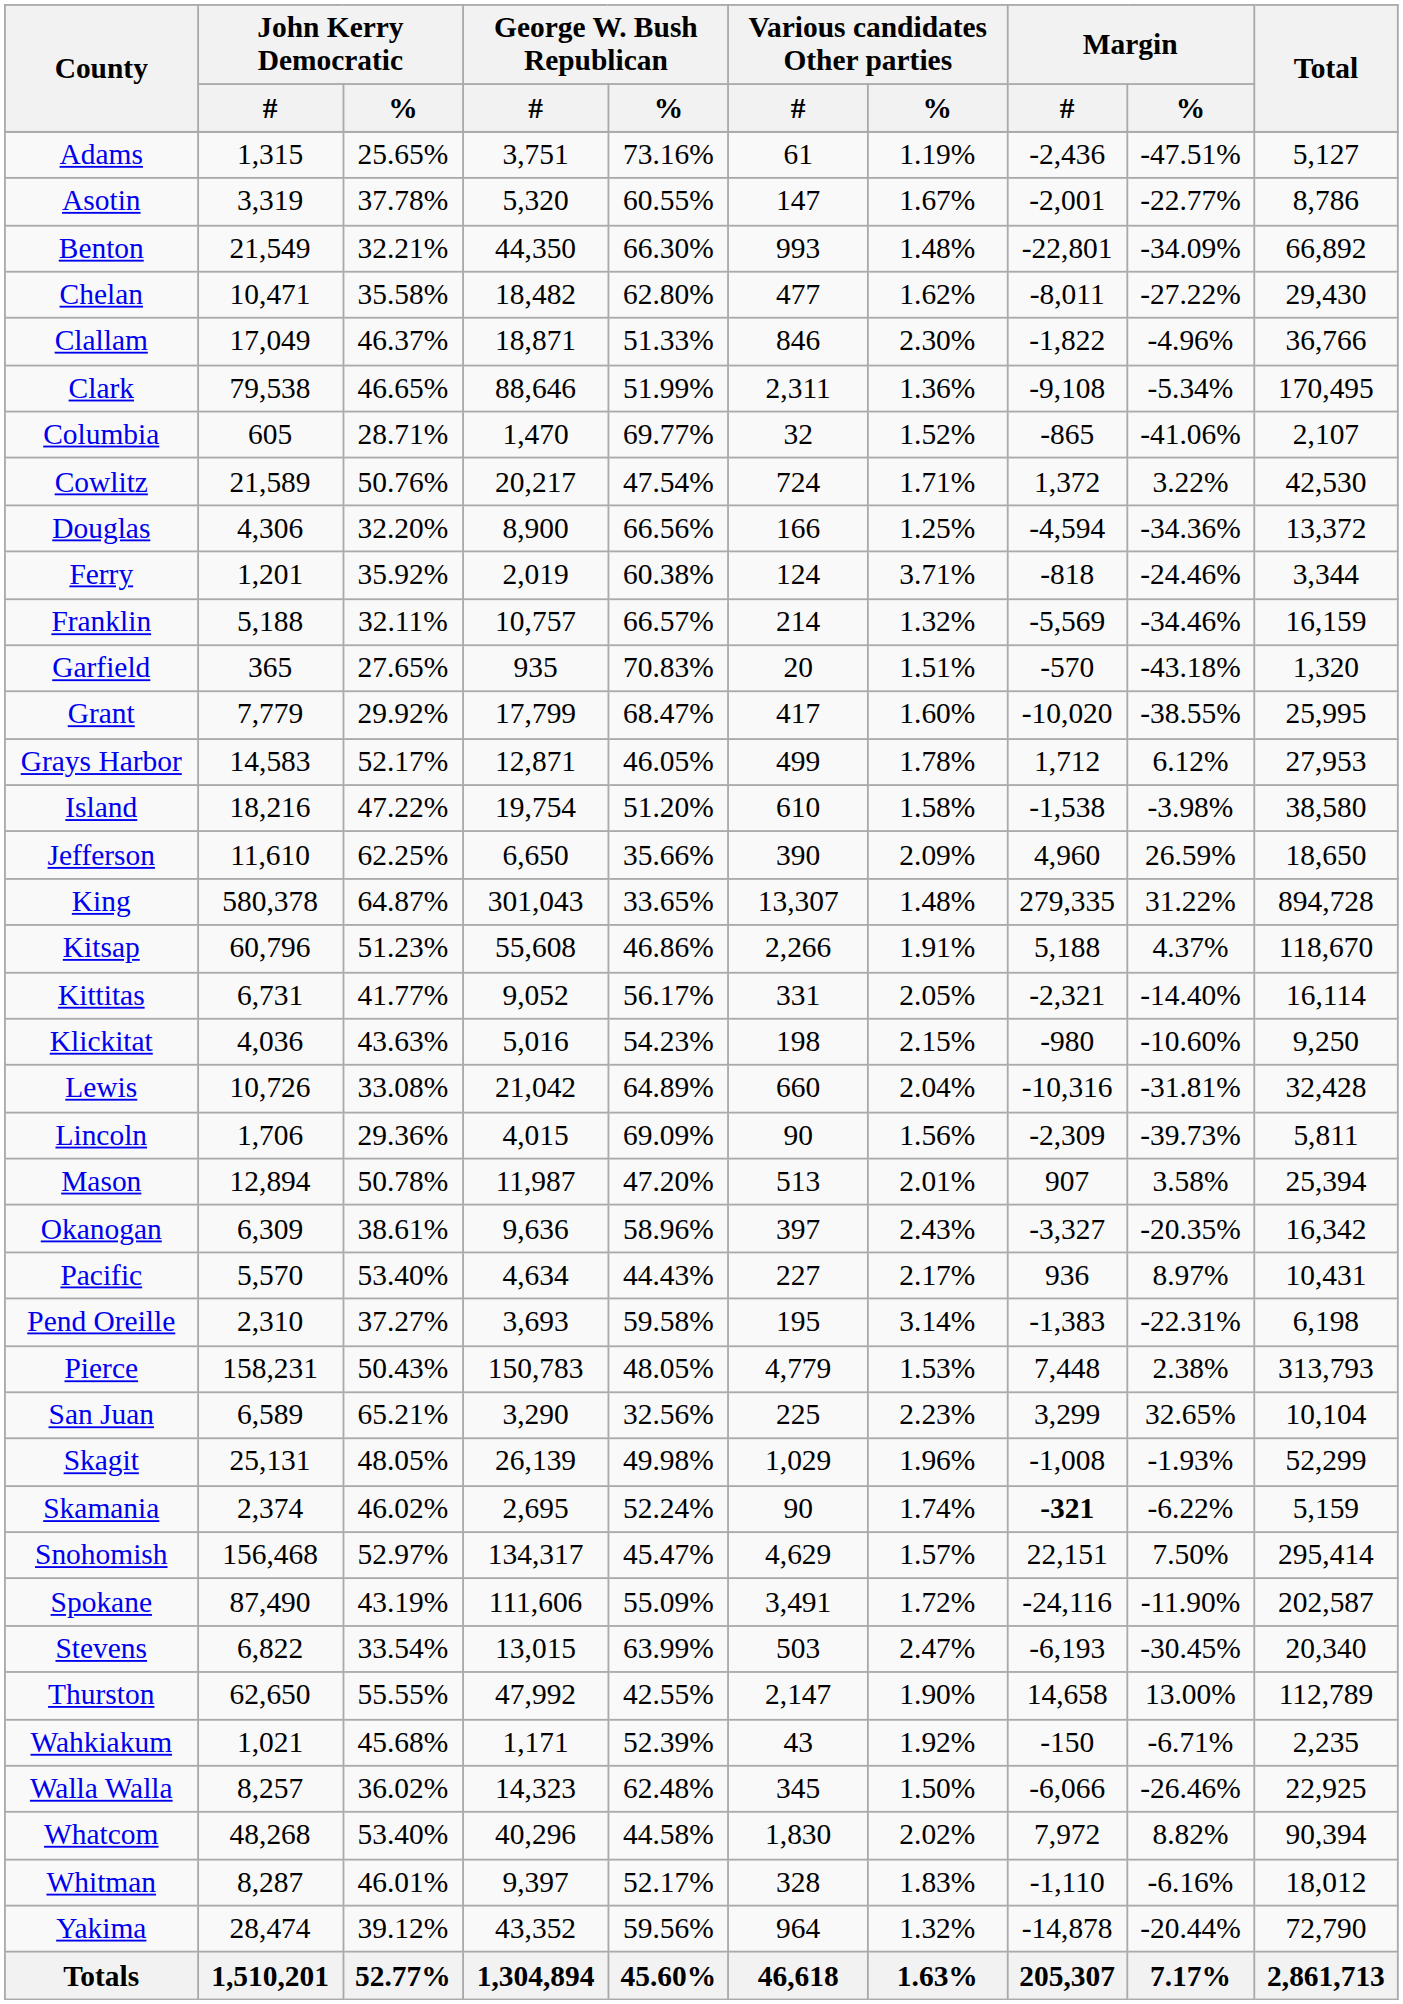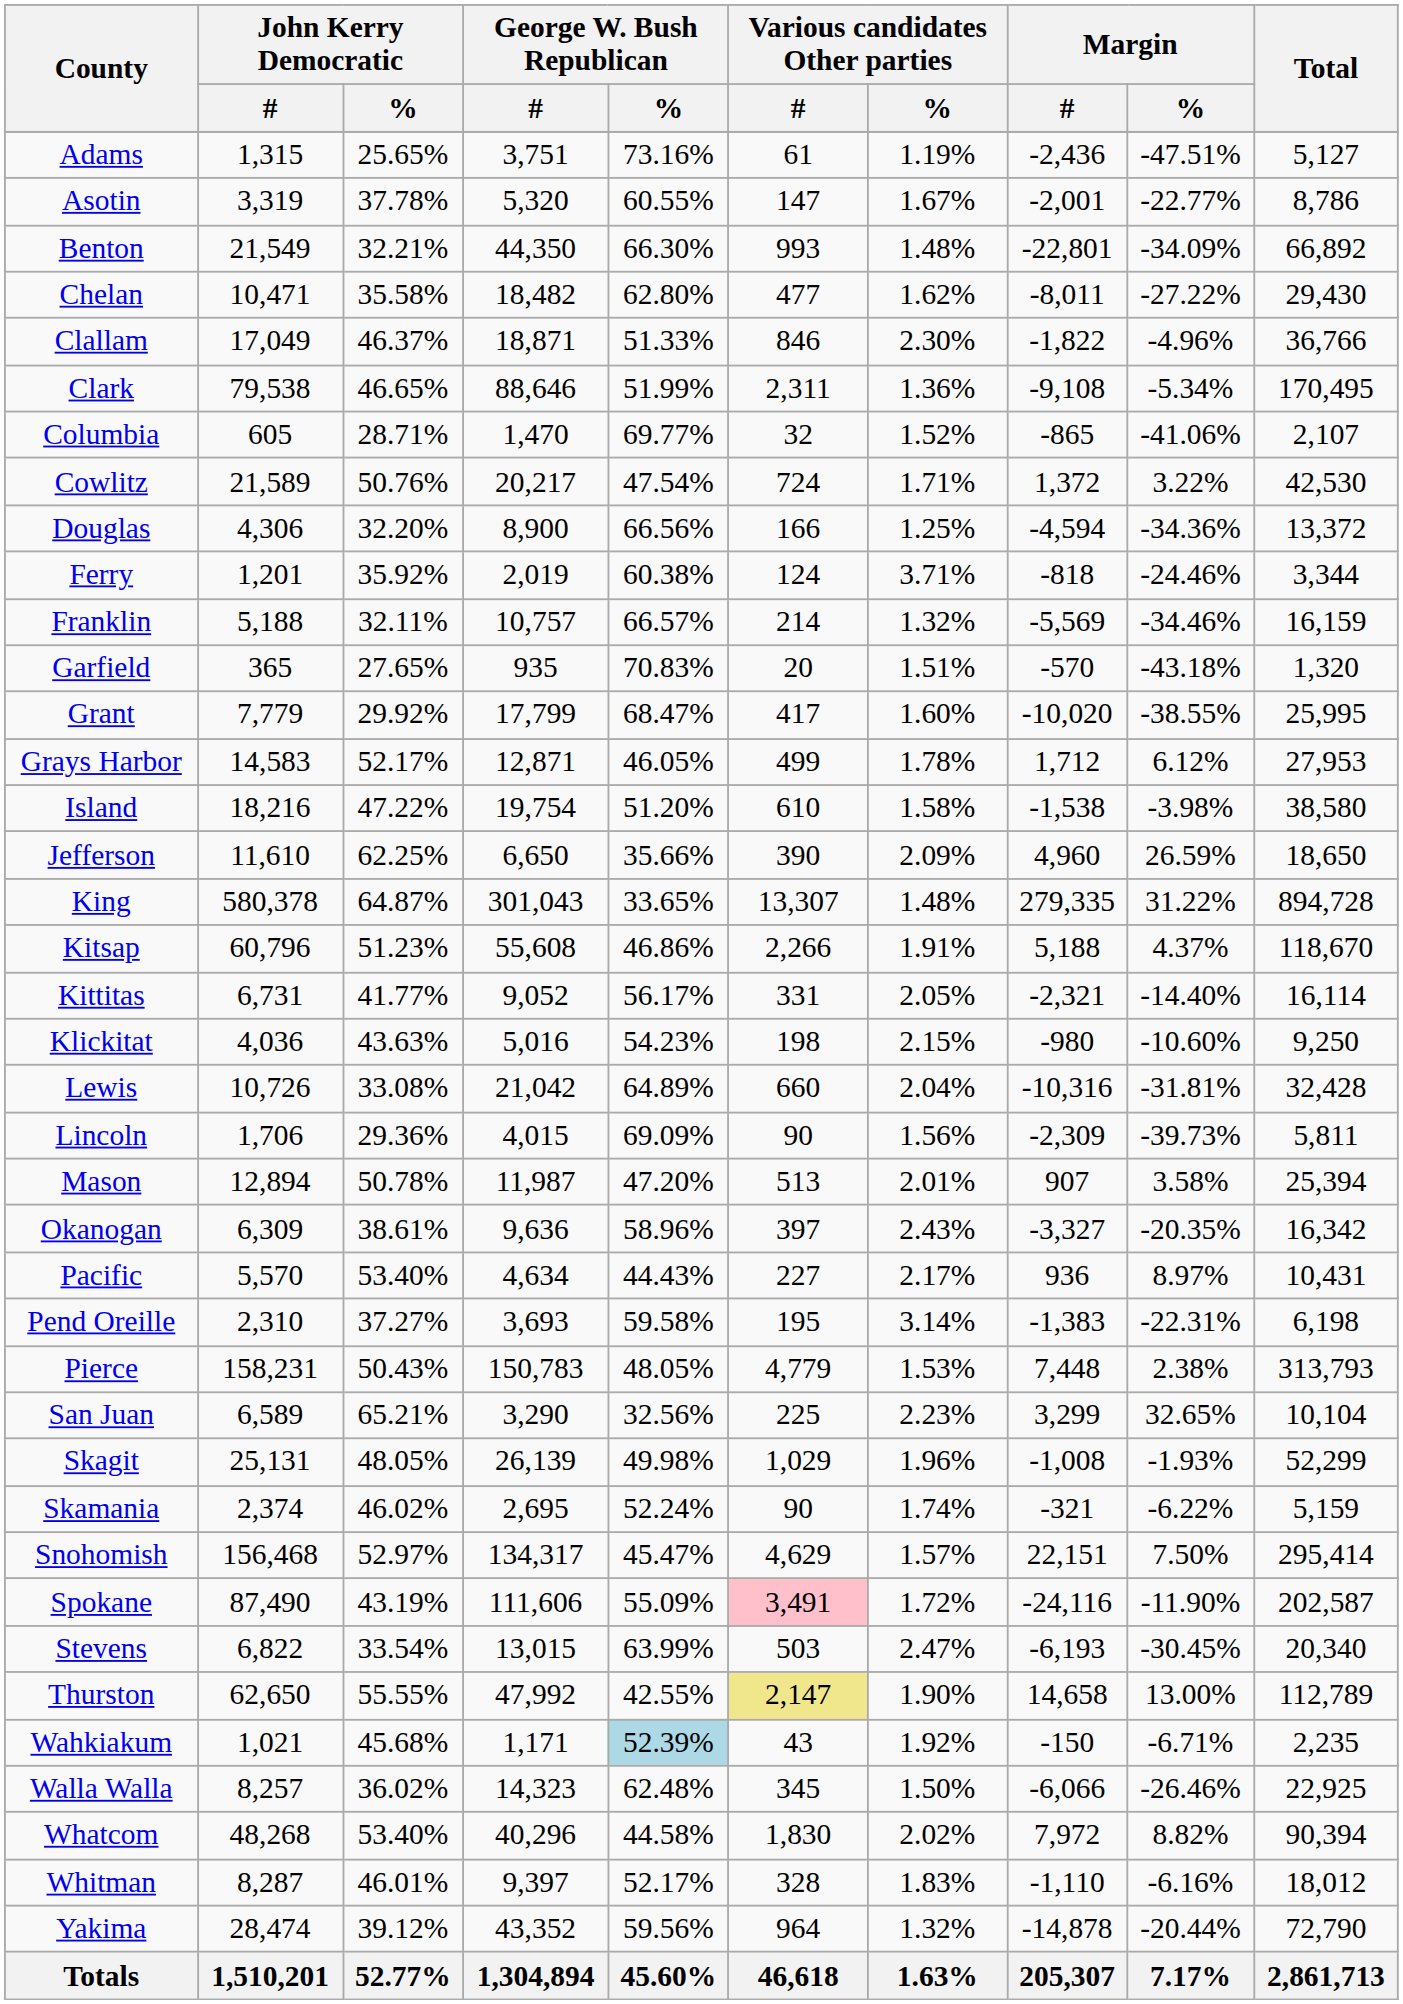(1067, 1508) bold -> (1067, 1508) normal
(798, 1601) no background -> (798, 1601) pink background
(798, 1695) no background -> (798, 1695) khaki background
(668, 1741) no background -> (668, 1741) lightblue background
